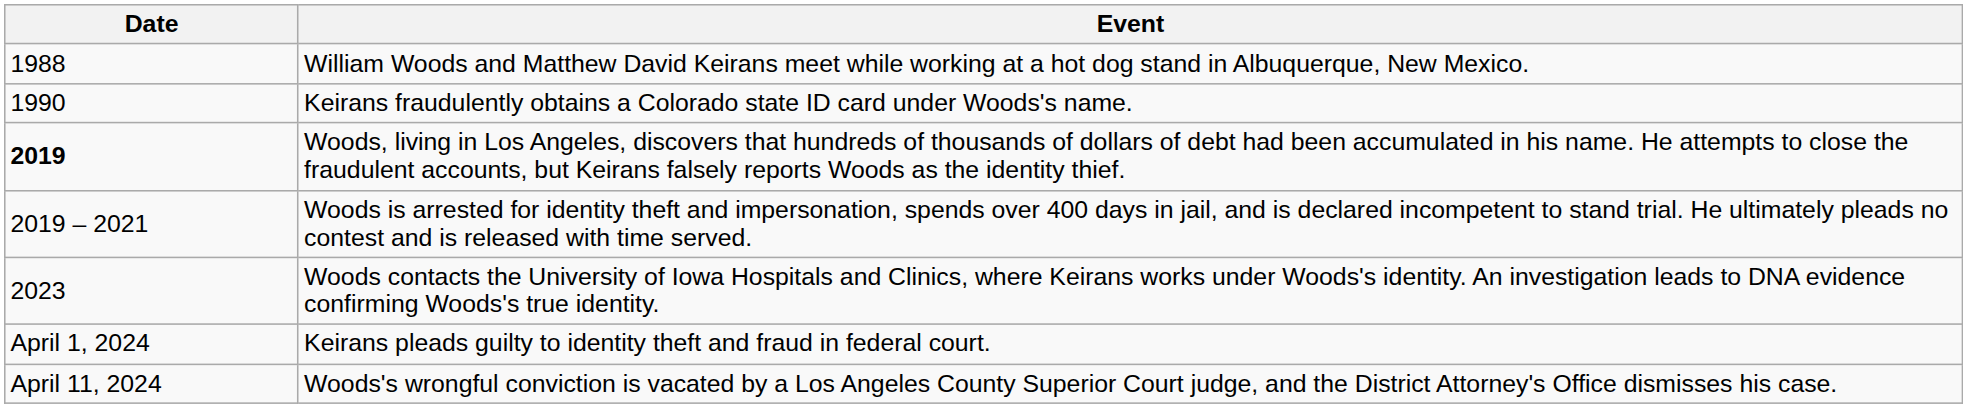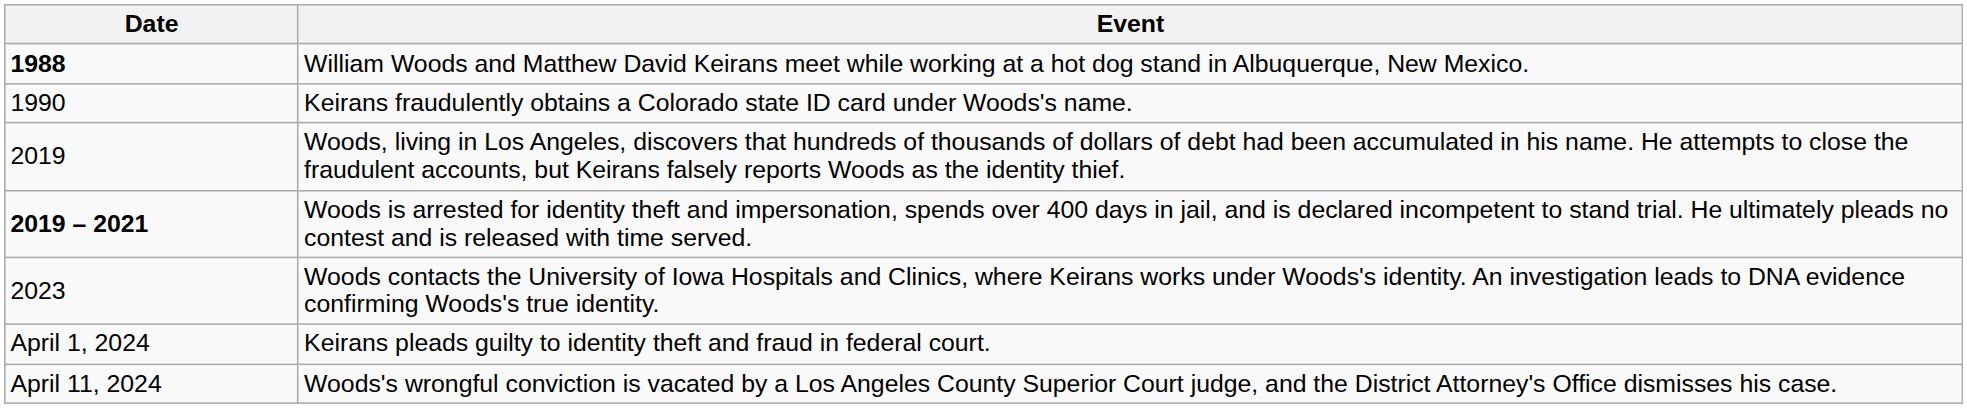(38, 63) normal -> (38, 63) bold
(38, 156) bold -> (38, 156) normal
(79, 223) normal -> (79, 223) bold
